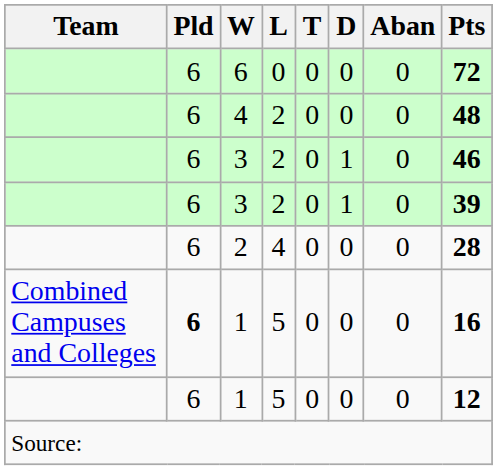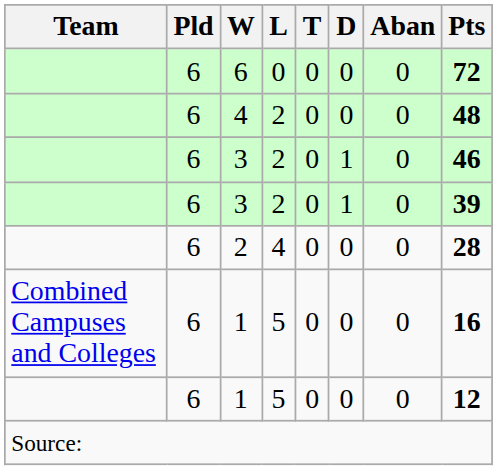(193, 322) bold -> (193, 322) normal
